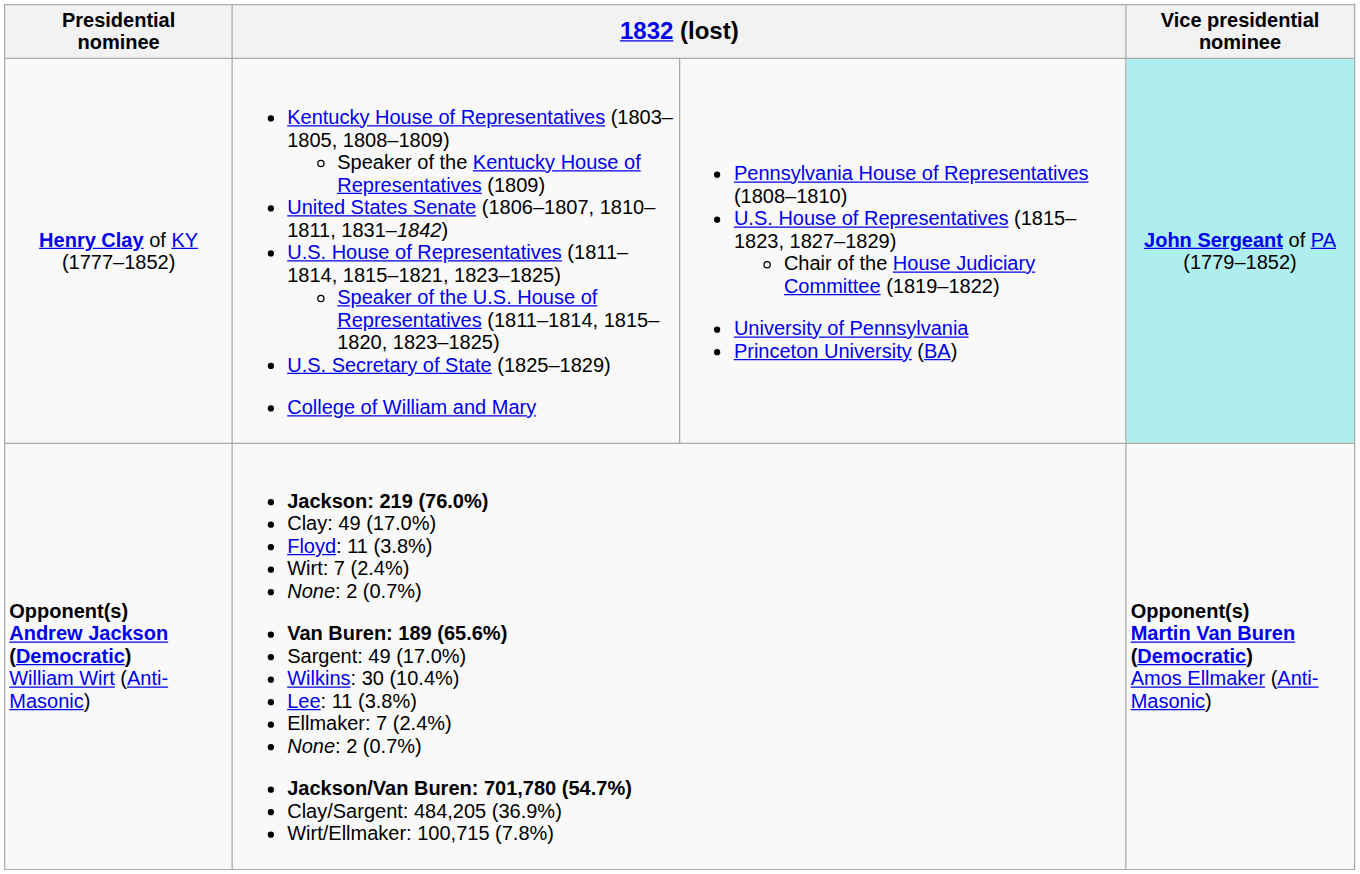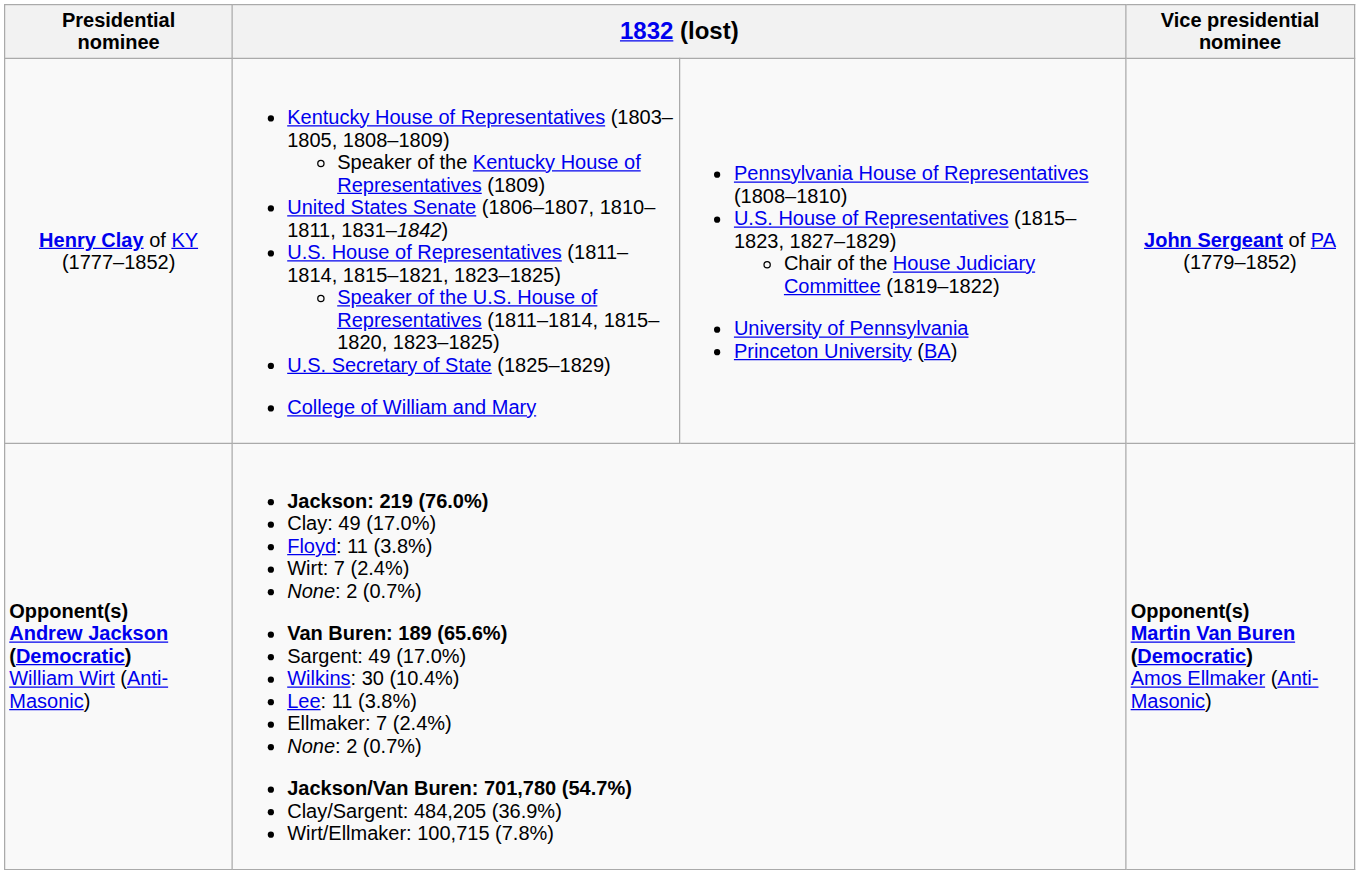(1240, 250) paleturquoise background -> (1240, 250) no background
